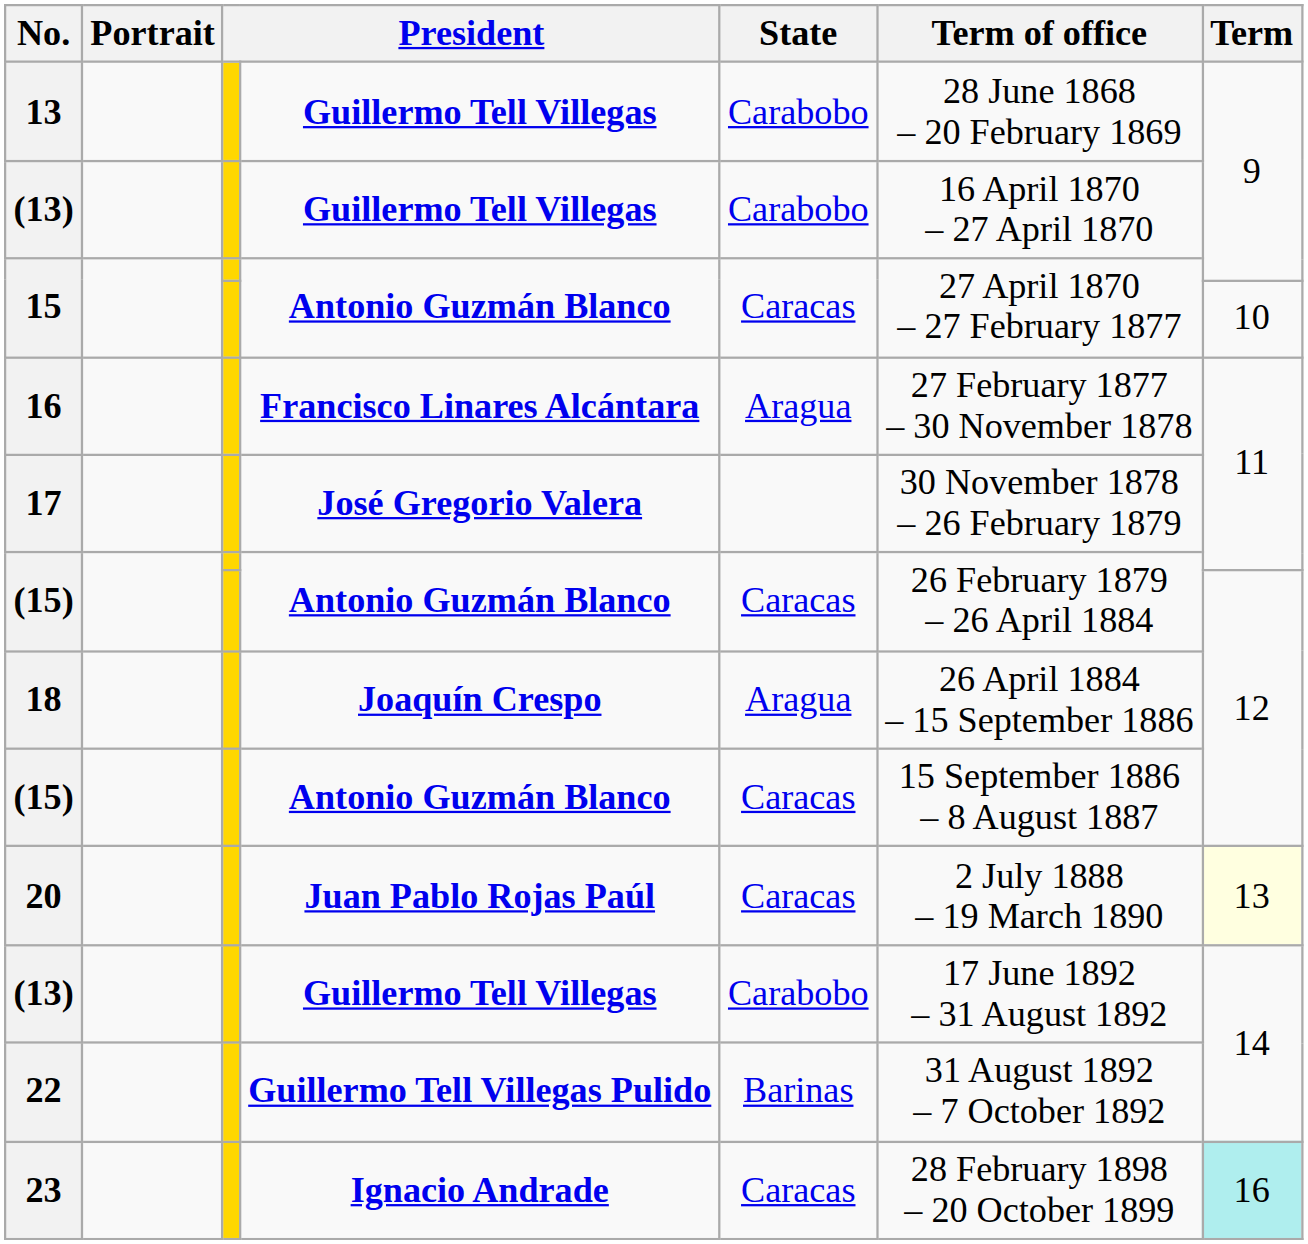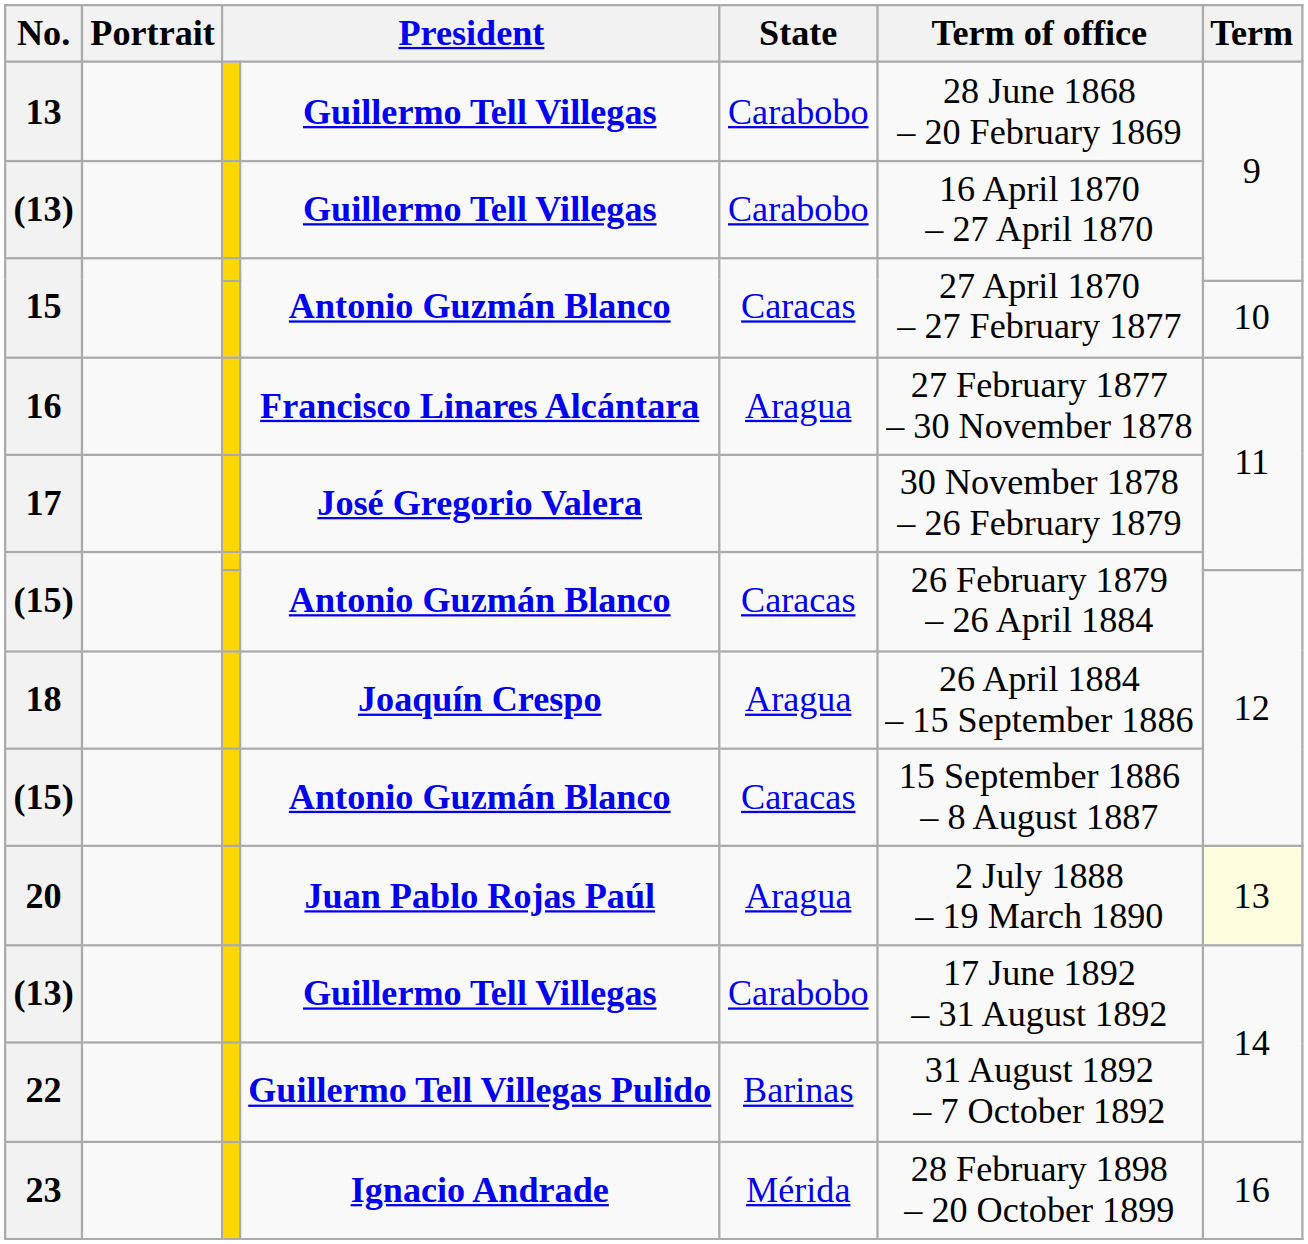(798, 895) Caracas -> (798, 895) Aragua
(798, 1189) Caracas -> (798, 1189) Mérida
(1252, 1189) paleturquoise background -> (1252, 1189) no background
